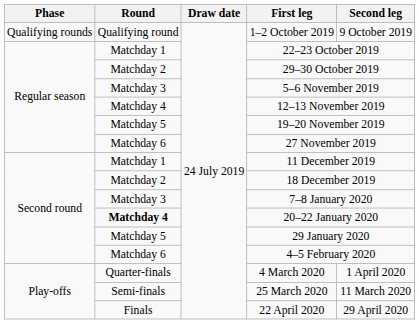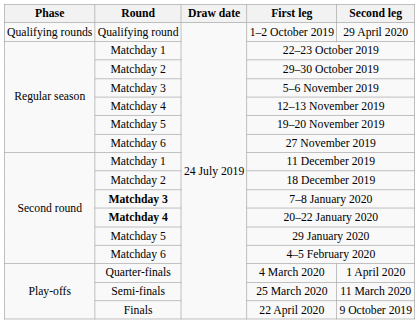(376, 32) 9 October 2019 -> (376, 32) 29 April 2020
(138, 198) normal -> (138, 198) bold
(376, 310) 29 April 2020 -> (376, 310) 9 October 2019
